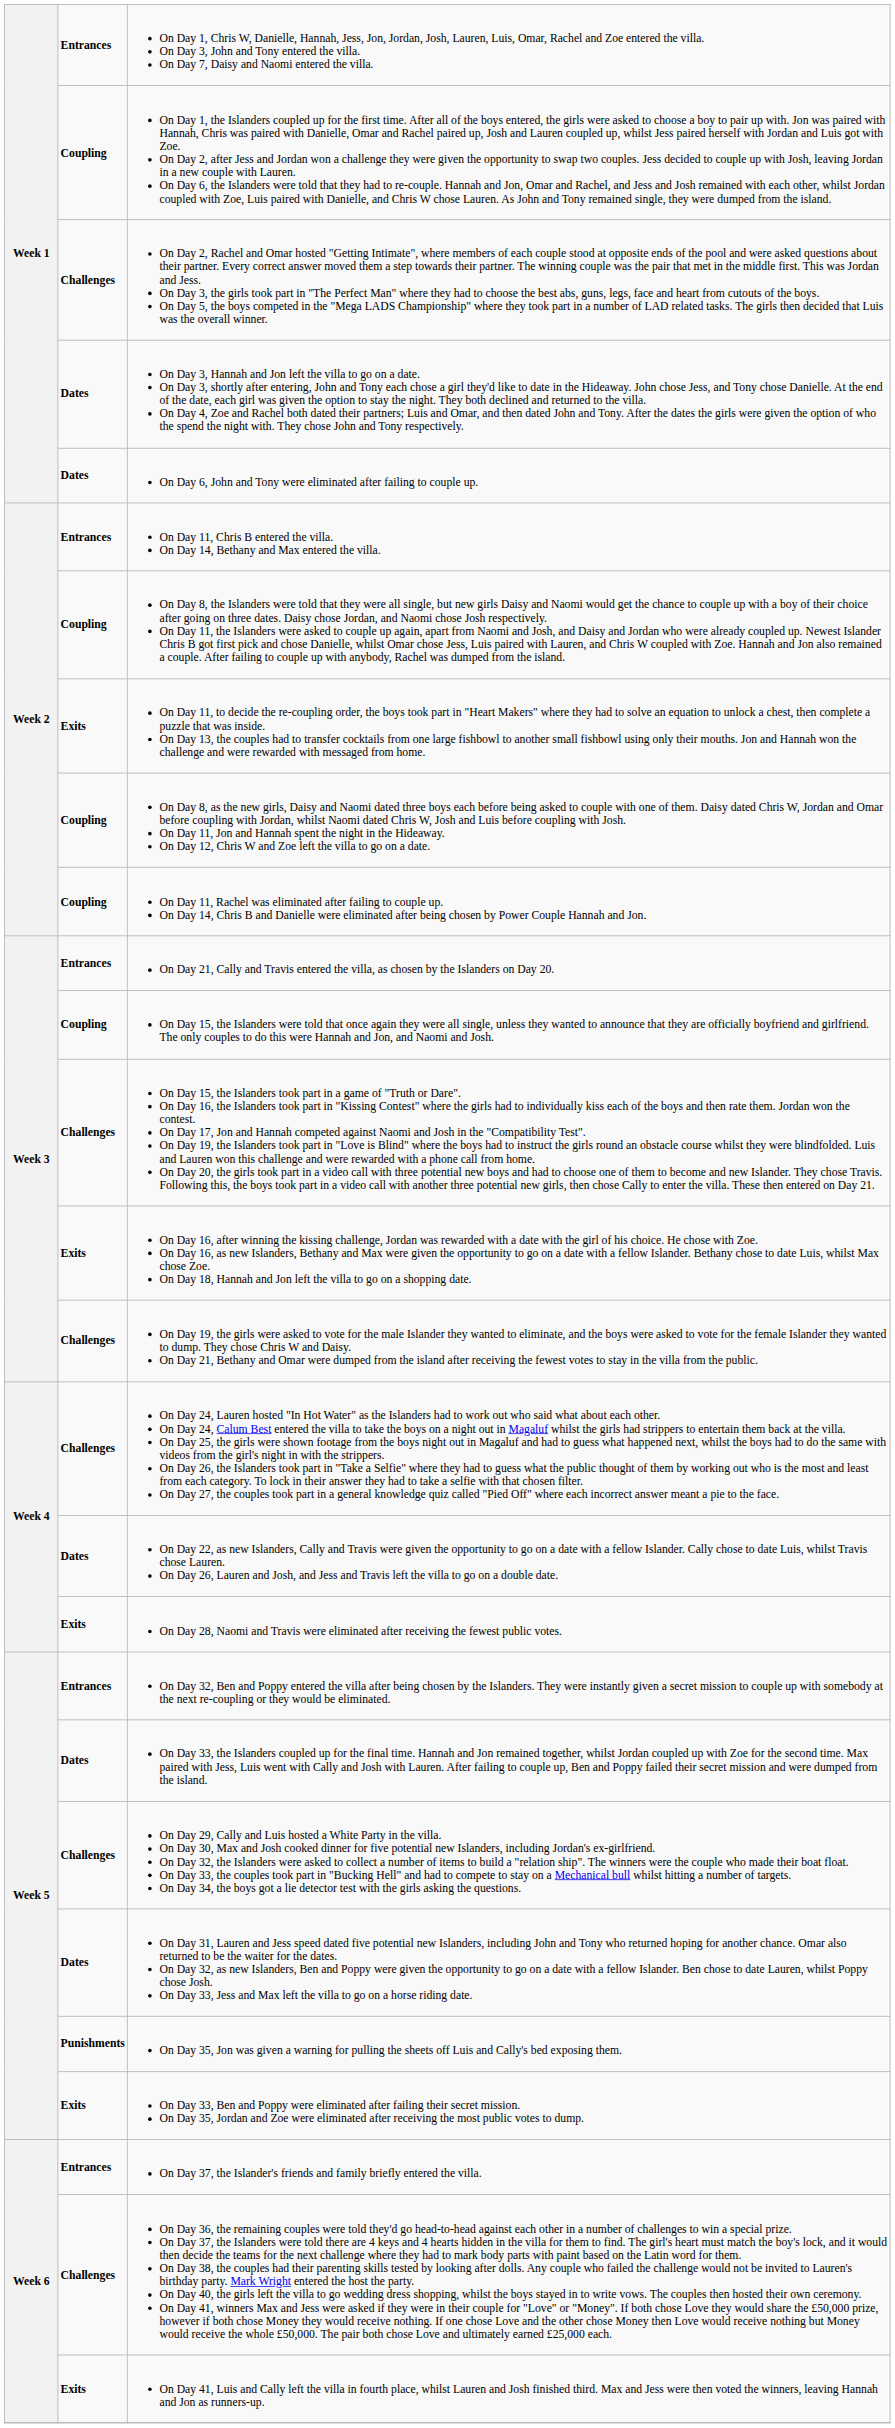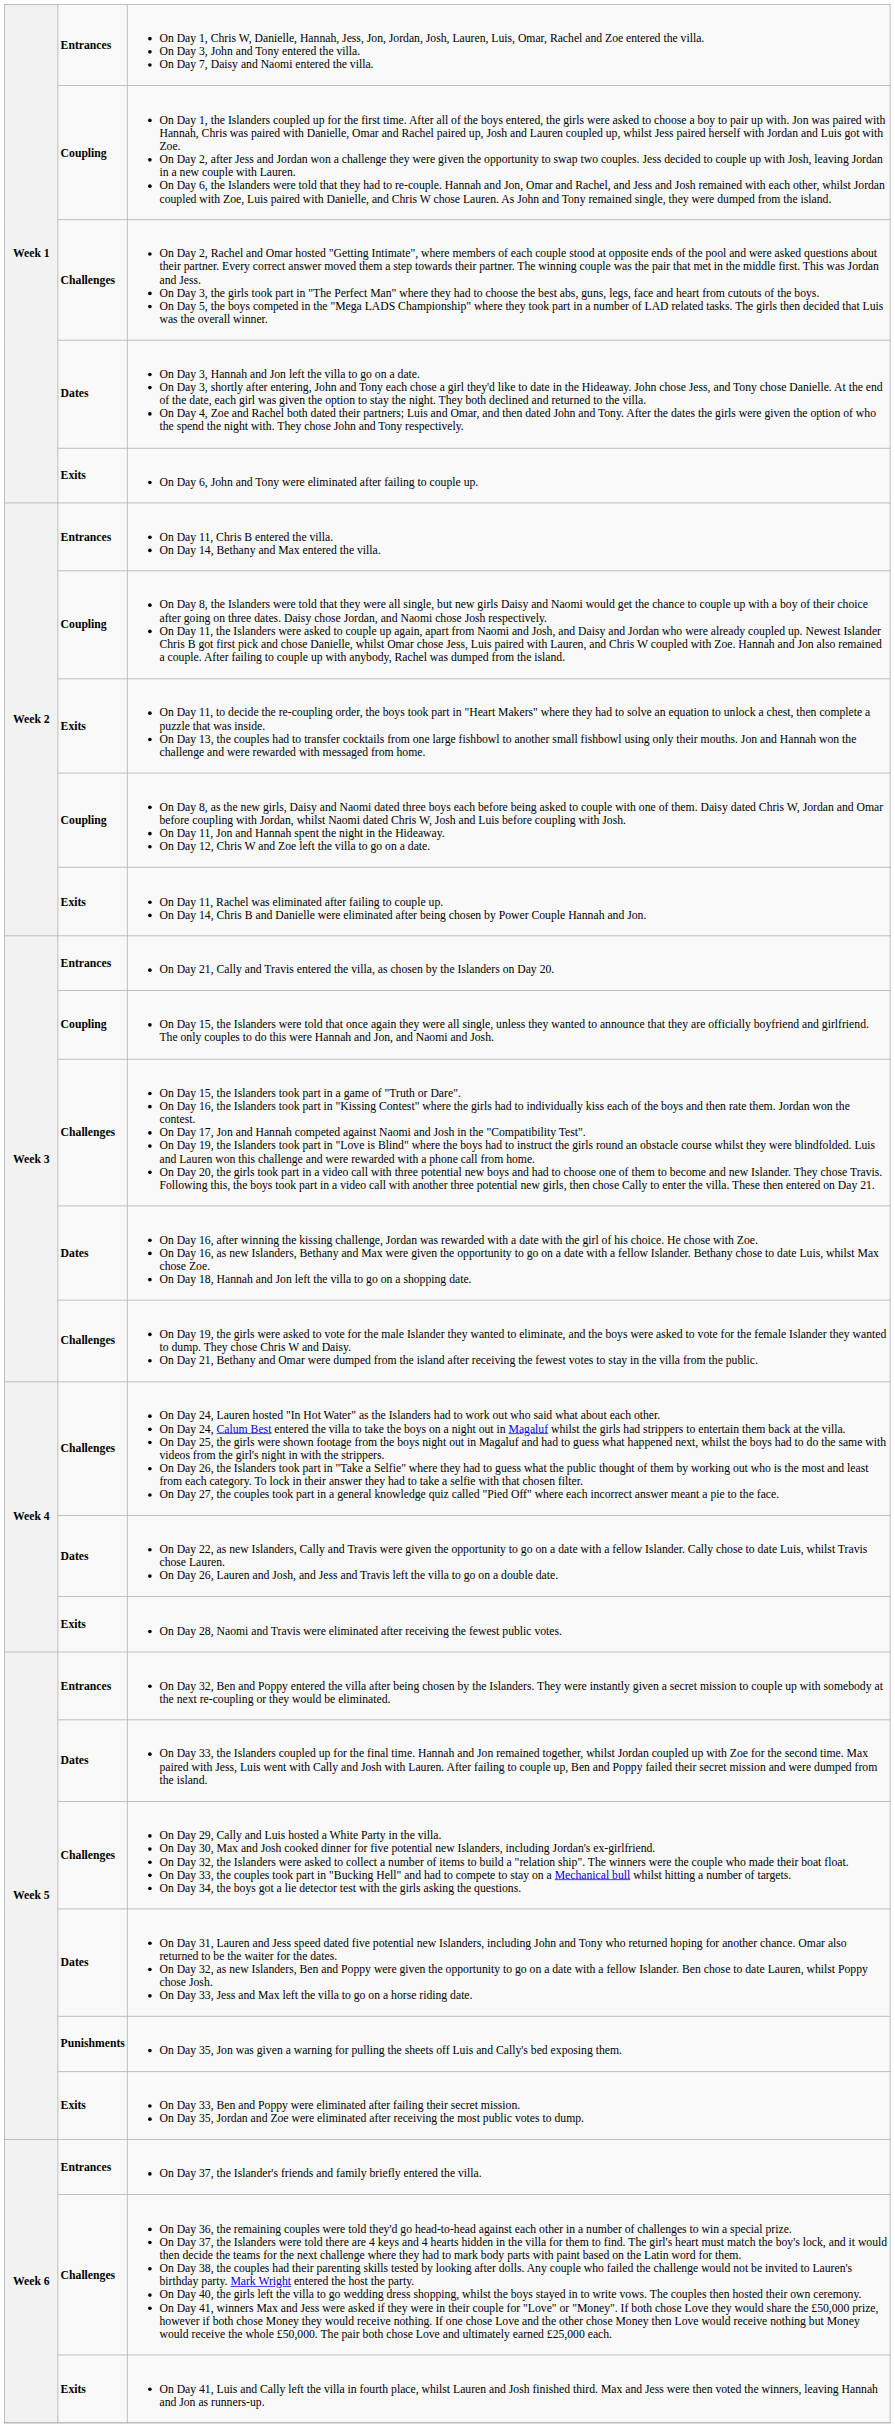(75, 475) Dates -> (73, 475) Exits
(84, 901) Coupling -> (73, 901) Exits
(73, 1253) Exits -> (75, 1253) Dates
